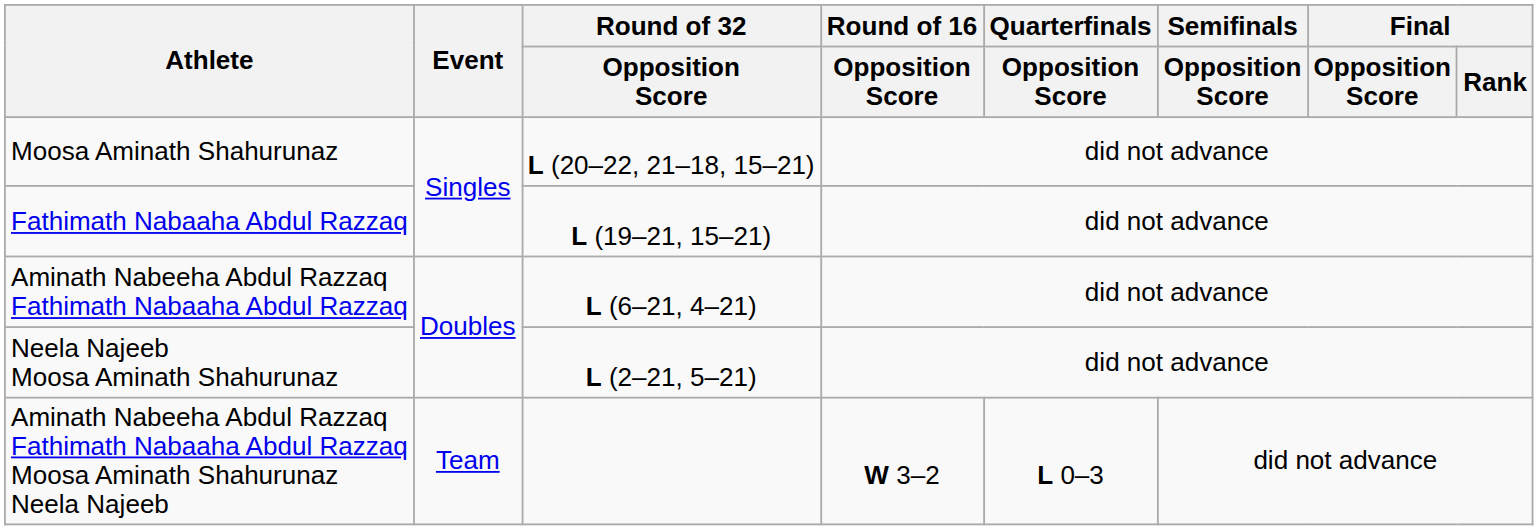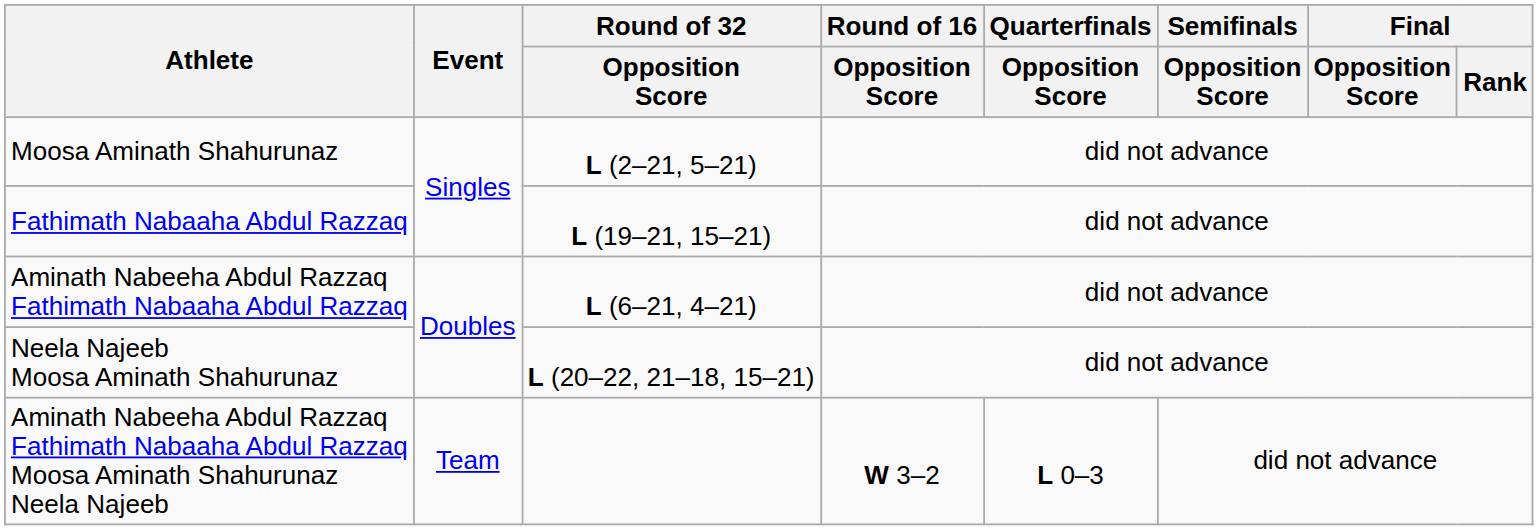(671, 166) L (20–22, 21–18, 15–21) -> (671, 166) L (2–21, 5–21)
(671, 377) L (2–21, 5–21) -> (671, 377) L (20–22, 21–18, 15–21)
